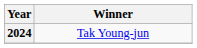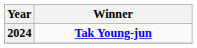(113, 33) normal -> (113, 33) bold
